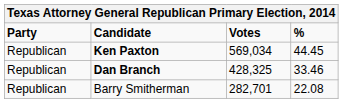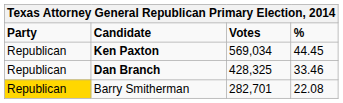(37, 88) no background -> (37, 88) gold background
